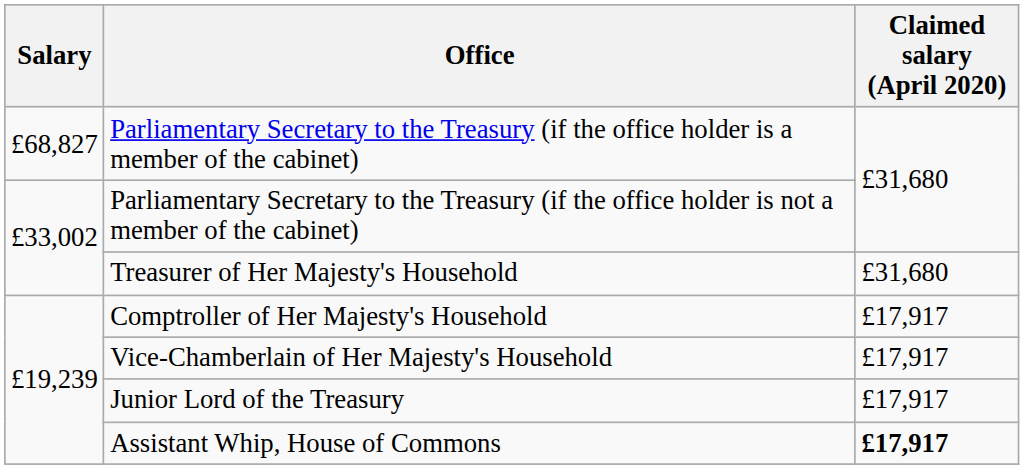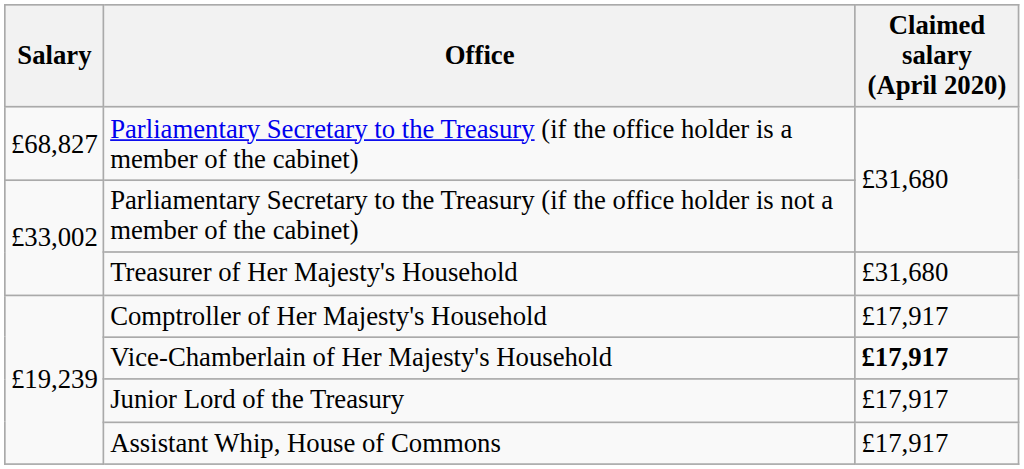(905, 357) normal -> (905, 357) bold
(905, 442) bold -> (905, 442) normal
